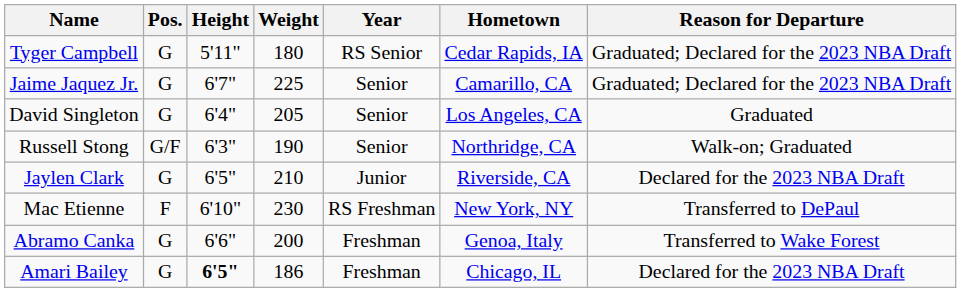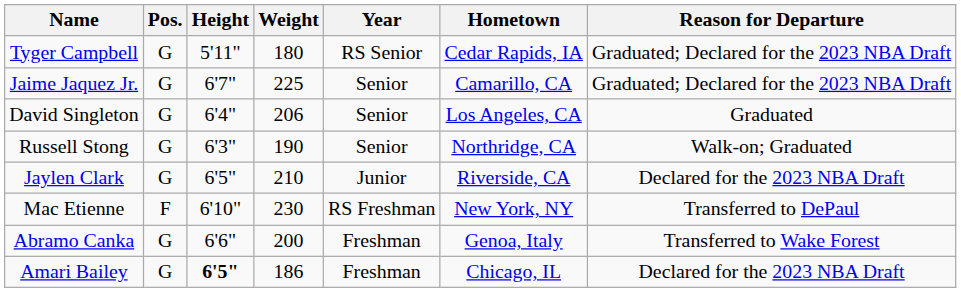(288, 114) 205 -> (288, 114) 206
(165, 146) G/F -> (165, 146) G
